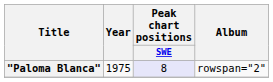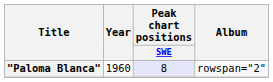(118, 69) 1975 -> (118, 69) 1960
